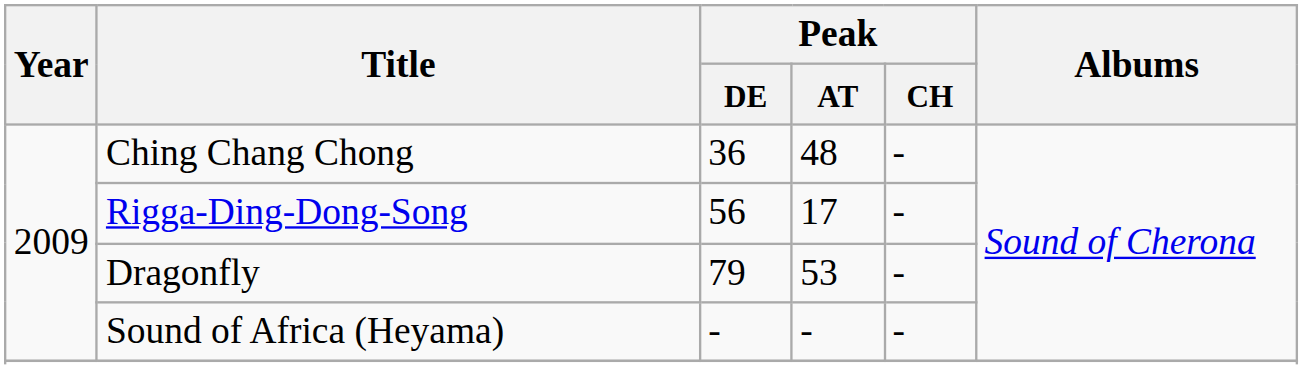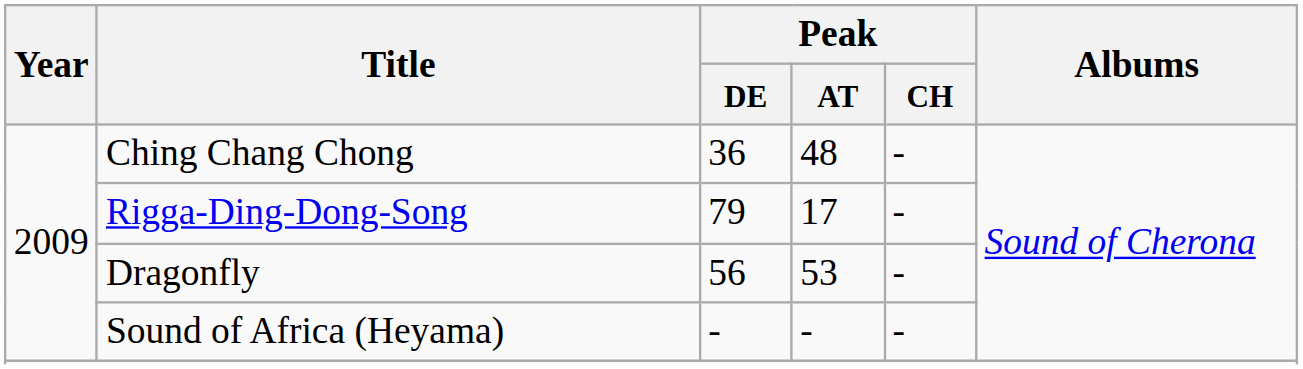(727, 212) 56 -> (727, 212) 79
(727, 271) 79 -> (727, 271) 56
